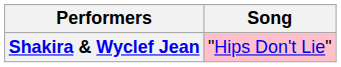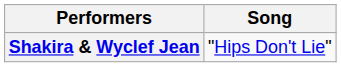(270, 47) pink background -> (270, 47) no background
